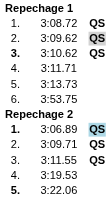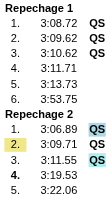(97, 38) lightgrey background -> (97, 38) no background
(15, 53) bold -> (15, 53) normal
(15, 129) bold -> (15, 129) normal
(15, 145) no background -> (15, 145) khaki background
(97, 160) no background -> (97, 160) paleturquoise background
(15, 175) normal -> (15, 175) bold
(15, 190) bold -> (15, 190) normal
